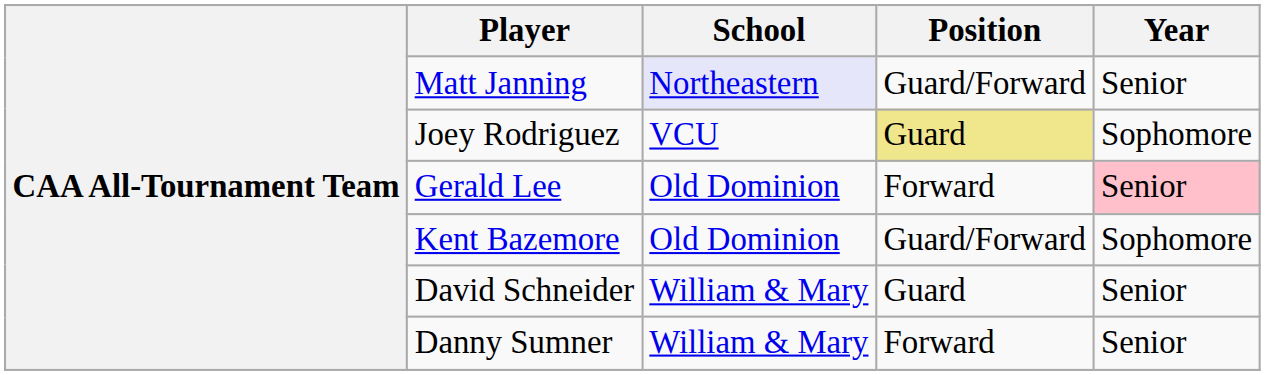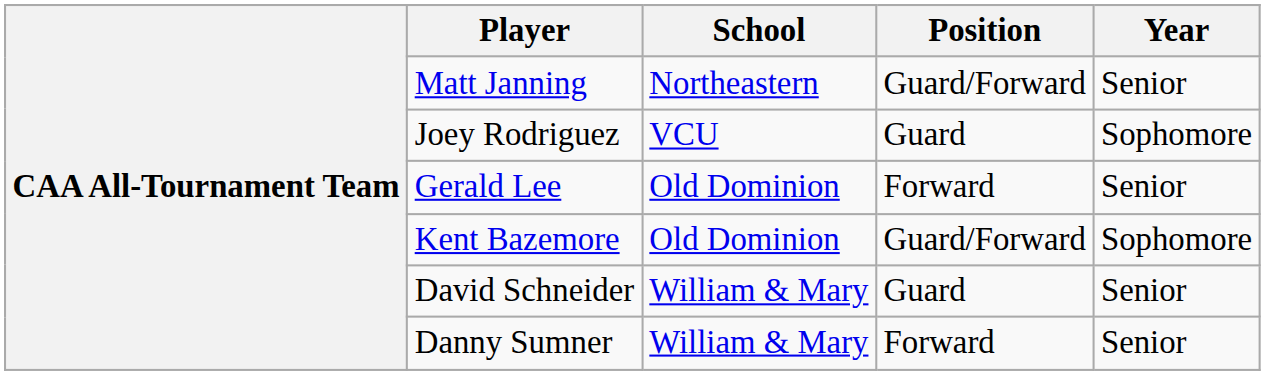(734, 82) lavender background -> (734, 82) no background
(925, 134) khaki background -> (925, 134) no background
(1144, 186) pink background -> (1144, 186) no background
